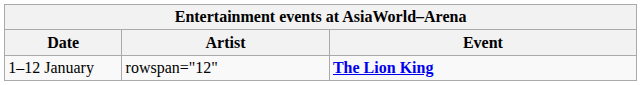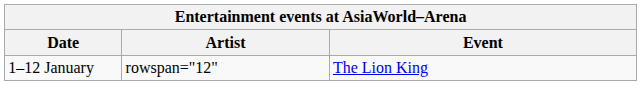(383, 67) bold -> (380, 67) normal
